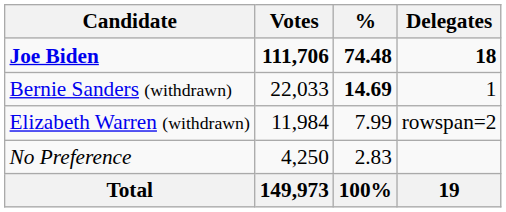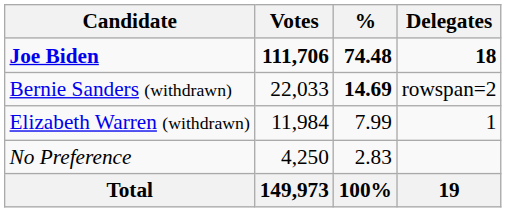(491, 88) 1 -> (449, 88) rowspan=2
(449, 122) rowspan=2 -> (491, 122) 1
